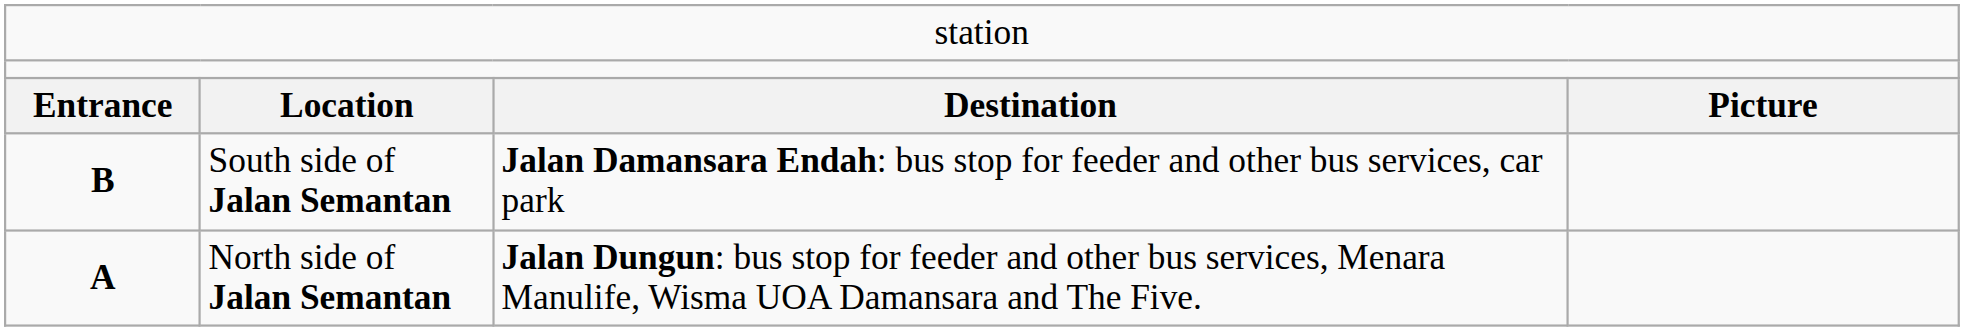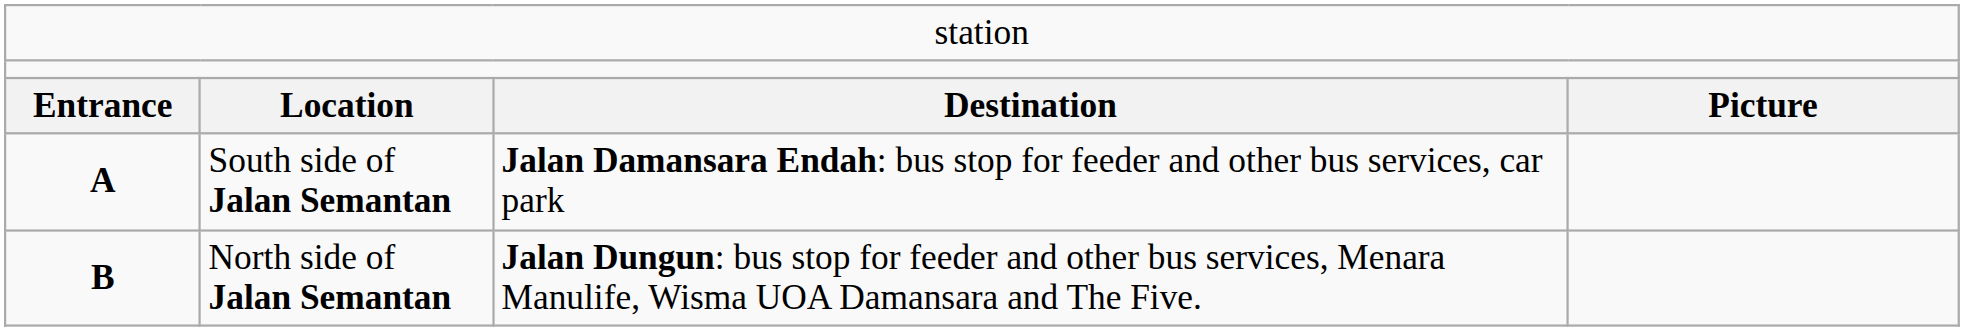(103, 180) B -> (103, 180) A
(103, 276) A -> (103, 276) B
